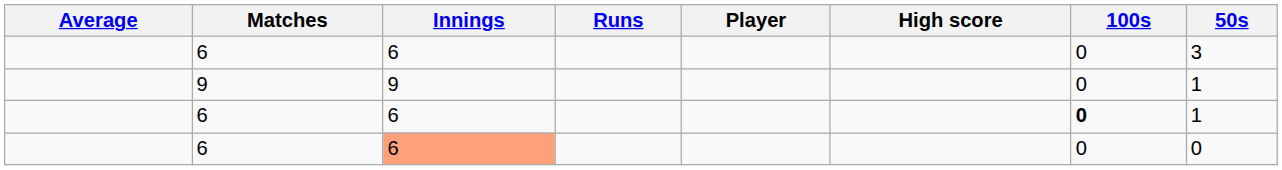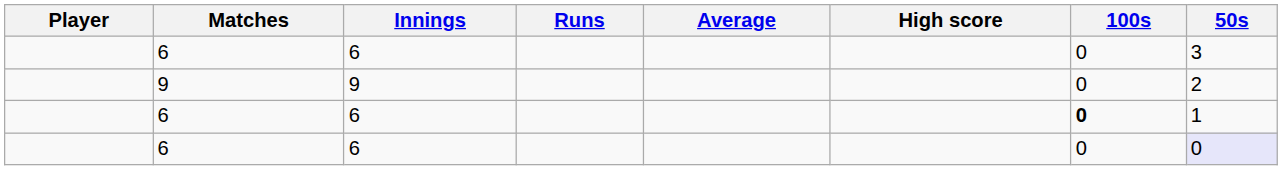columns swapped: (756, 20) <-> (98, 20)
(1196, 84) 1 -> (1196, 84) 2
(393, 148) lightsalmon background -> (354, 148) no background
(1196, 148) no background -> (1196, 148) lavender background
